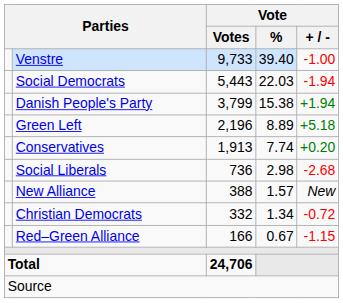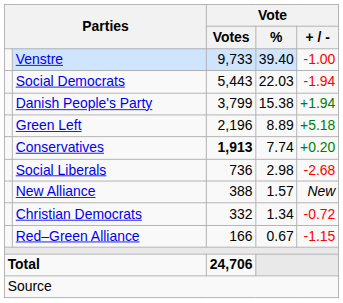(235, 147) normal -> (235, 147) bold
